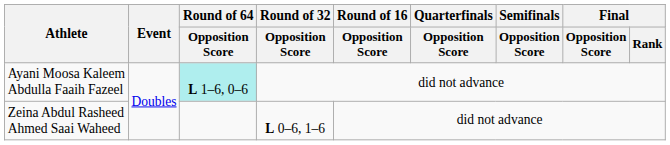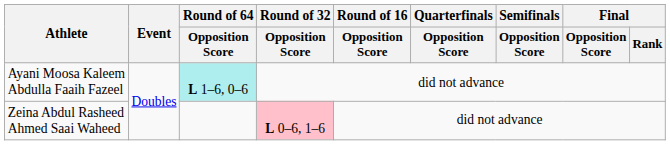(295, 128) no background -> (295, 128) pink background
